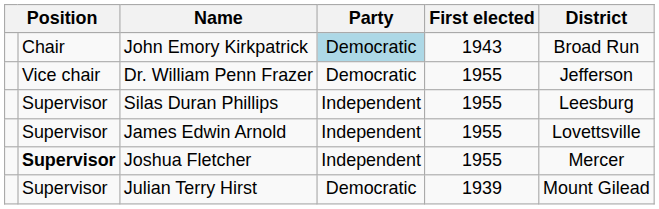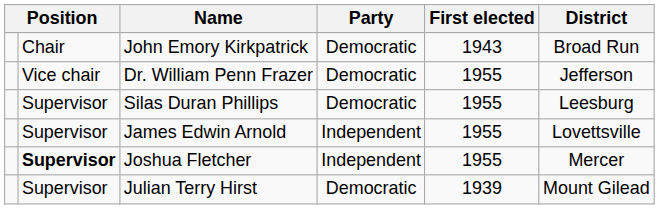(371, 47) lightblue background -> (371, 47) no background
(371, 103) Independent -> (371, 103) Democratic
